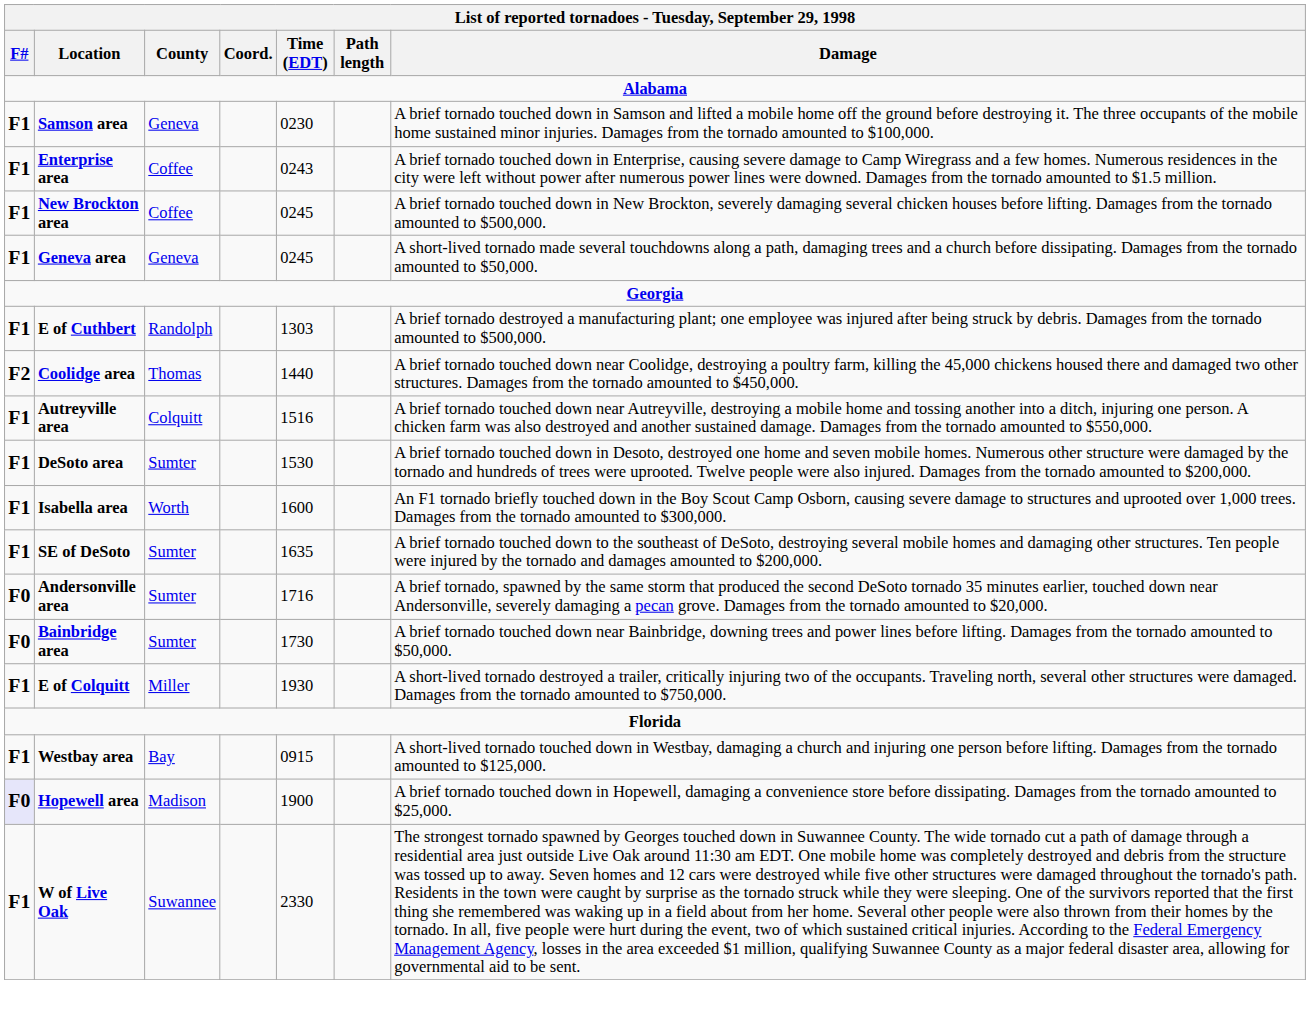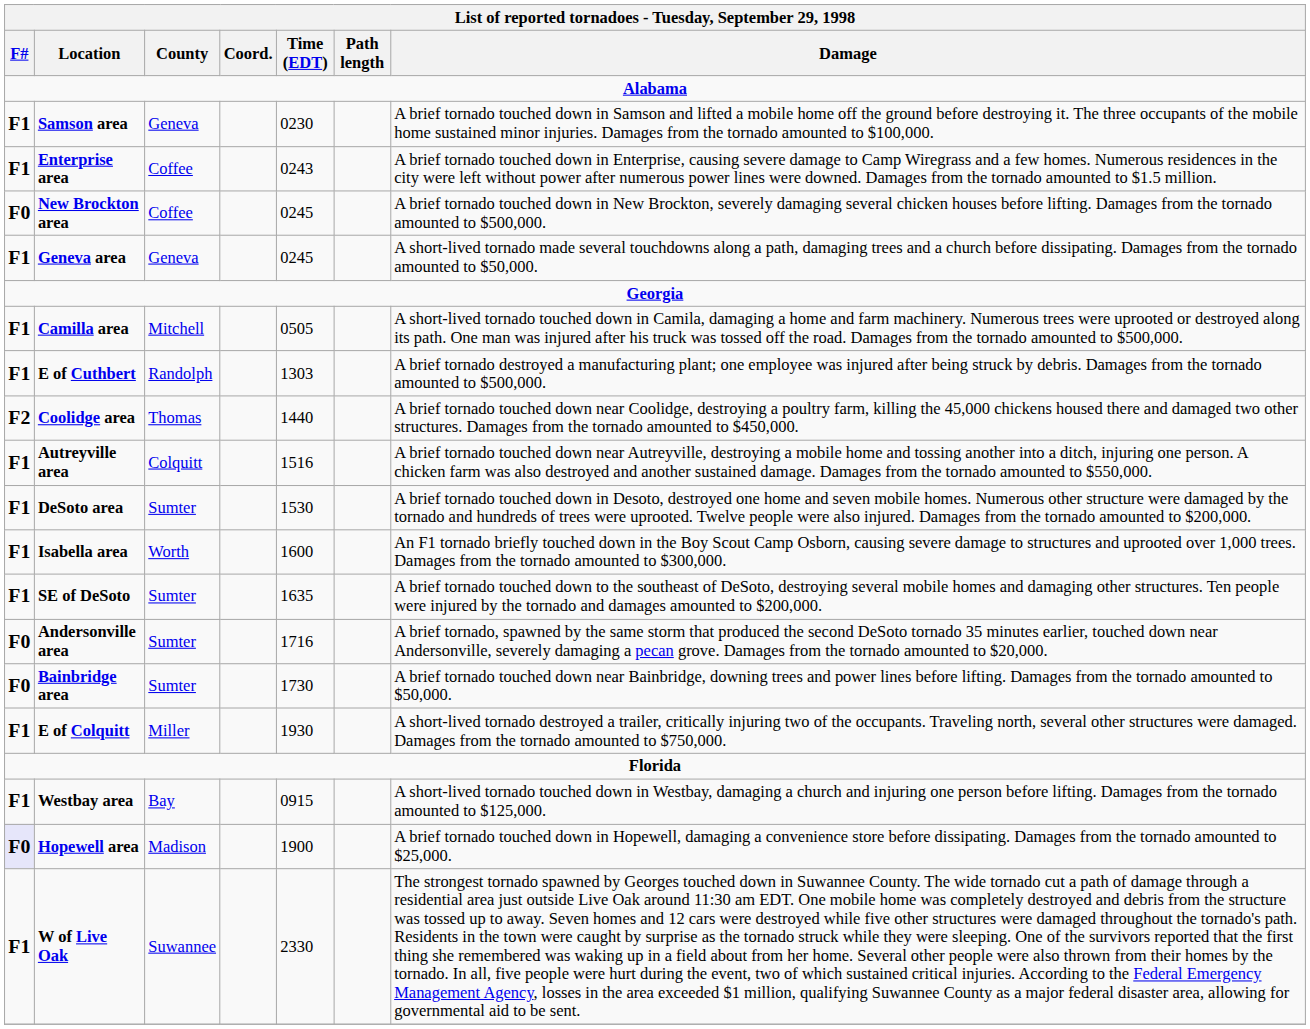(19, 213) F1 -> (19, 213) F0
+ row: (83, 328)
